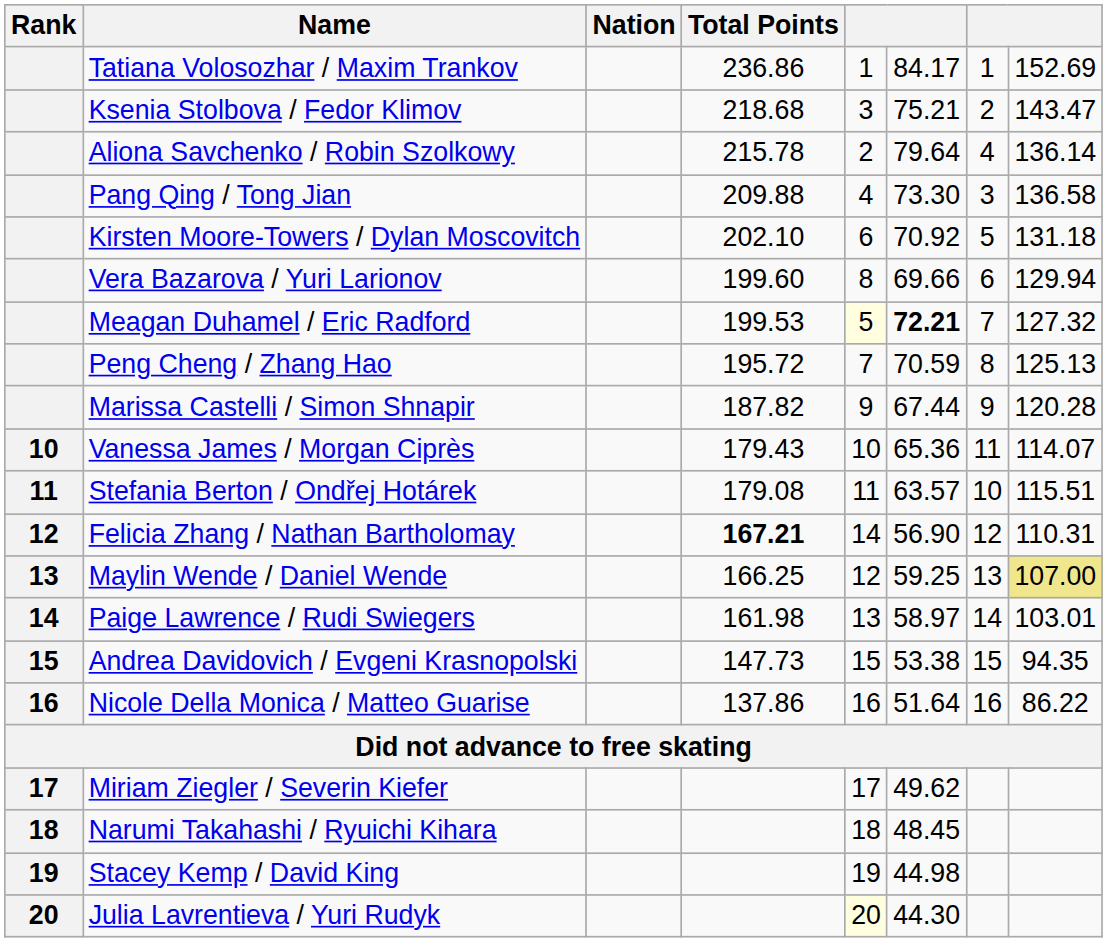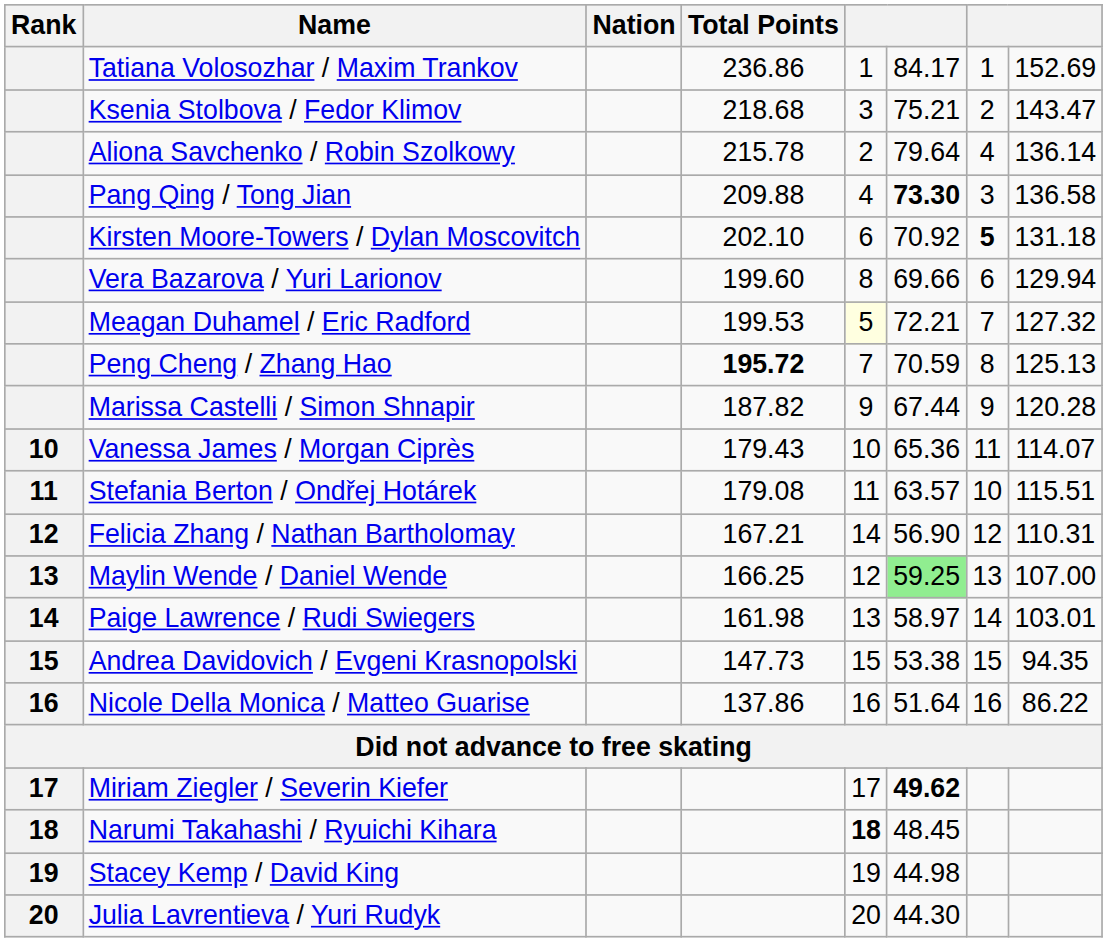(927, 195) normal -> (927, 195) bold
(987, 237) normal -> (987, 237) bold
(927, 322) bold -> (927, 322) normal
(763, 364) normal -> (763, 364) bold
(763, 534) bold -> (763, 534) normal
(927, 576) no background -> (927, 576) lightgreen background
(1055, 576) khaki background -> (1055, 576) no background
(927, 788) normal -> (927, 788) bold
(866, 830) normal -> (866, 830) bold
(866, 915) lightyellow background -> (866, 915) no background
